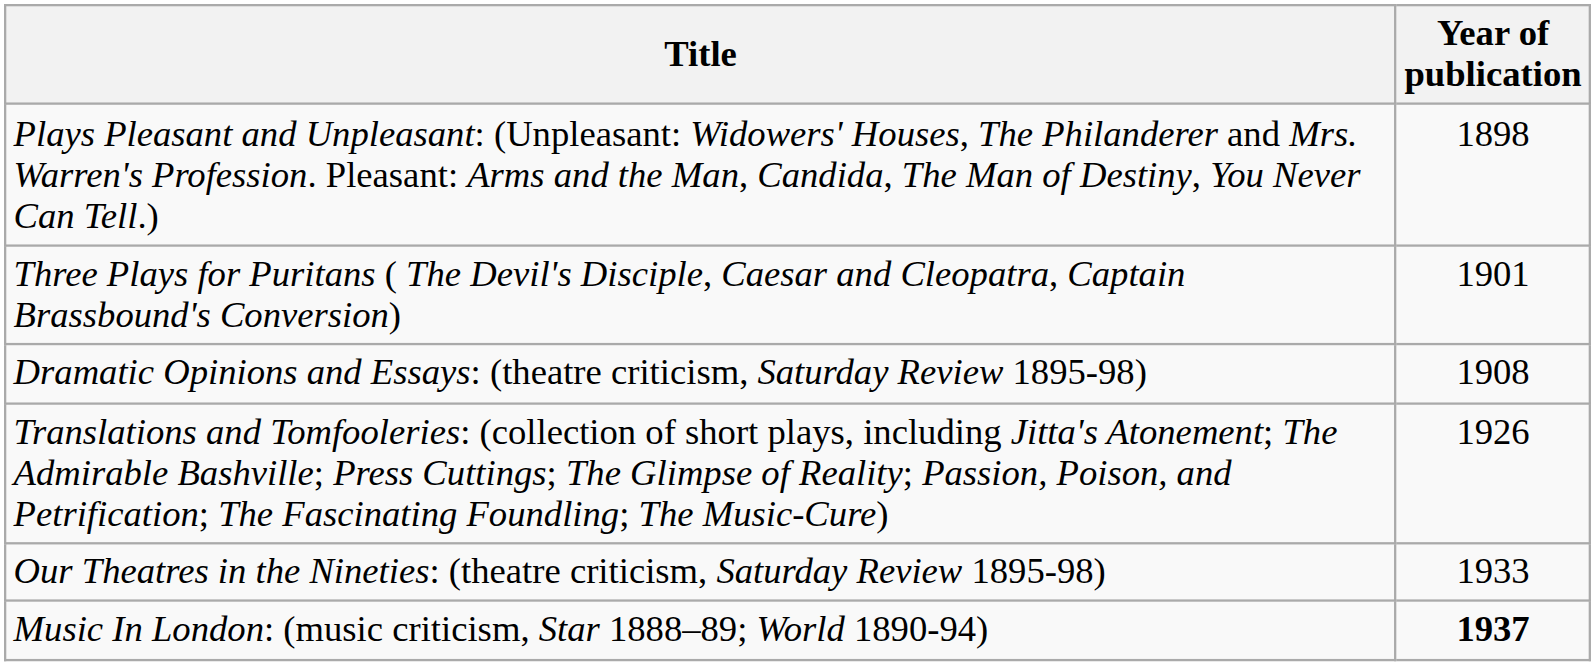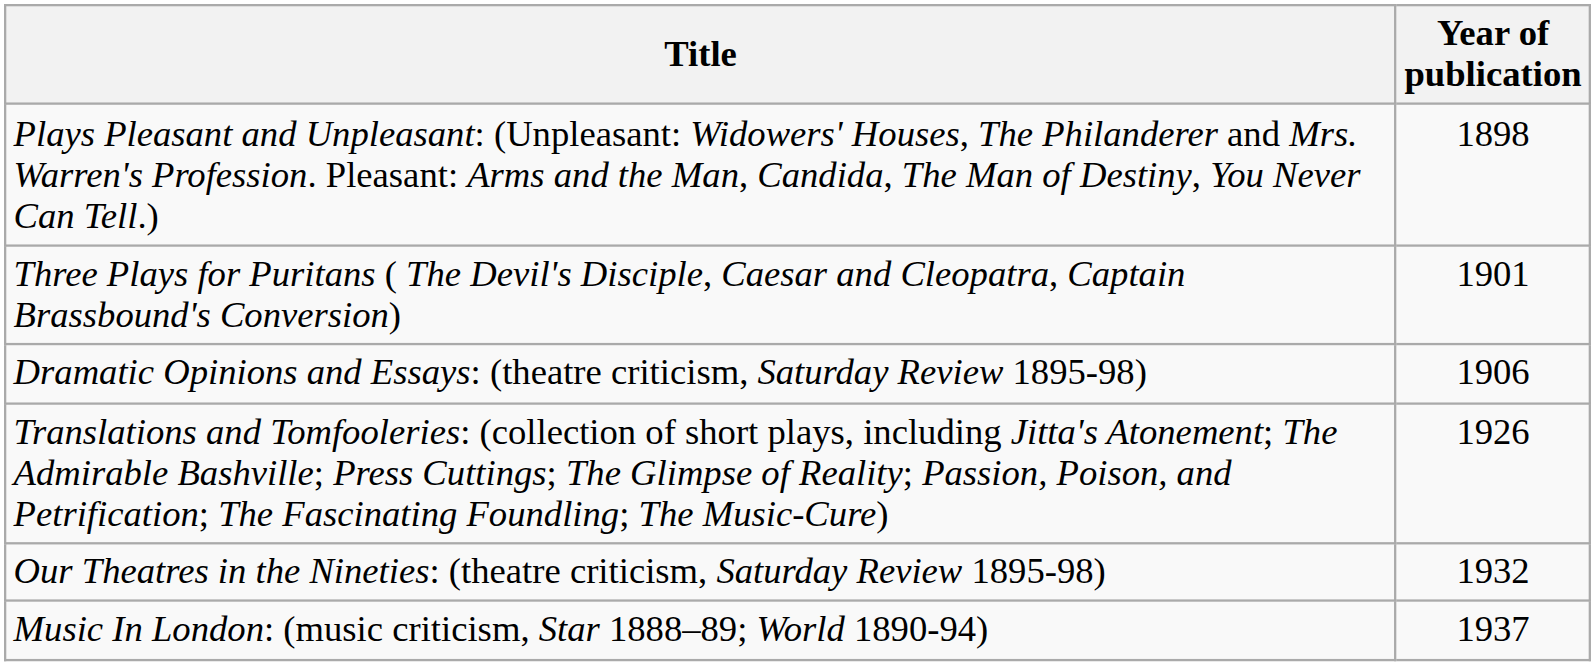(1493, 372) 1908 -> (1493, 372) 1906
(1493, 571) 1933 -> (1493, 571) 1932
(1493, 629) bold -> (1493, 629) normal
